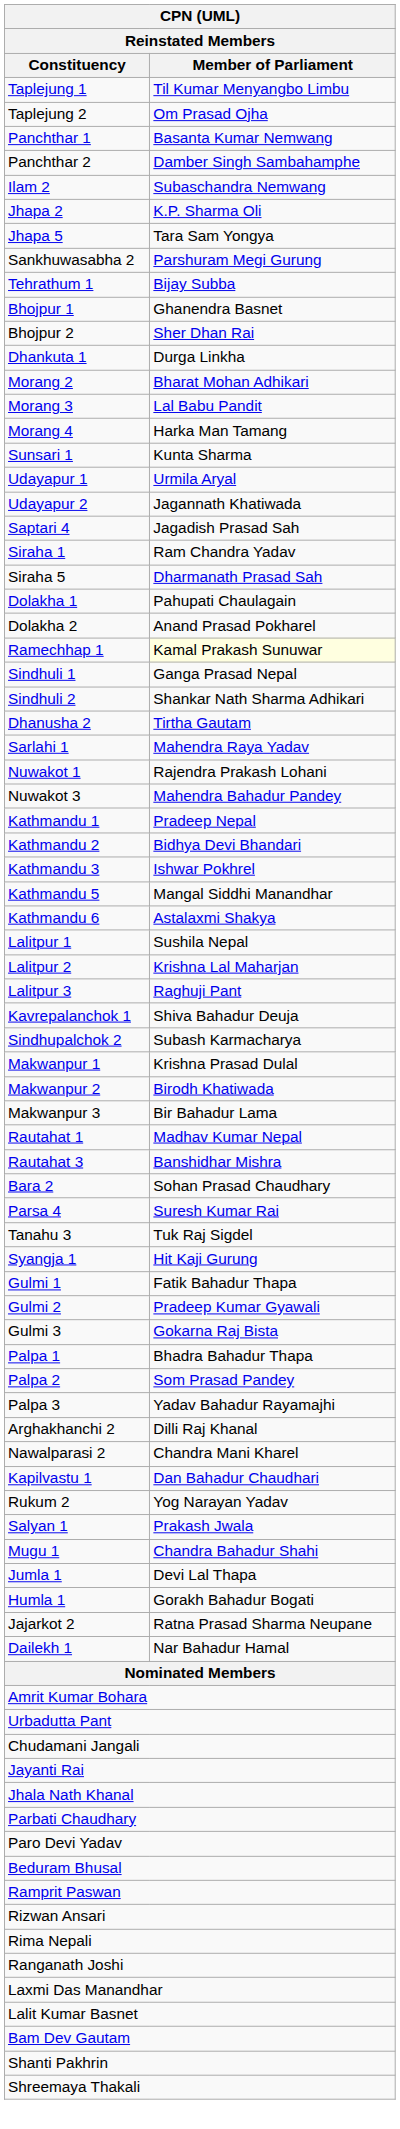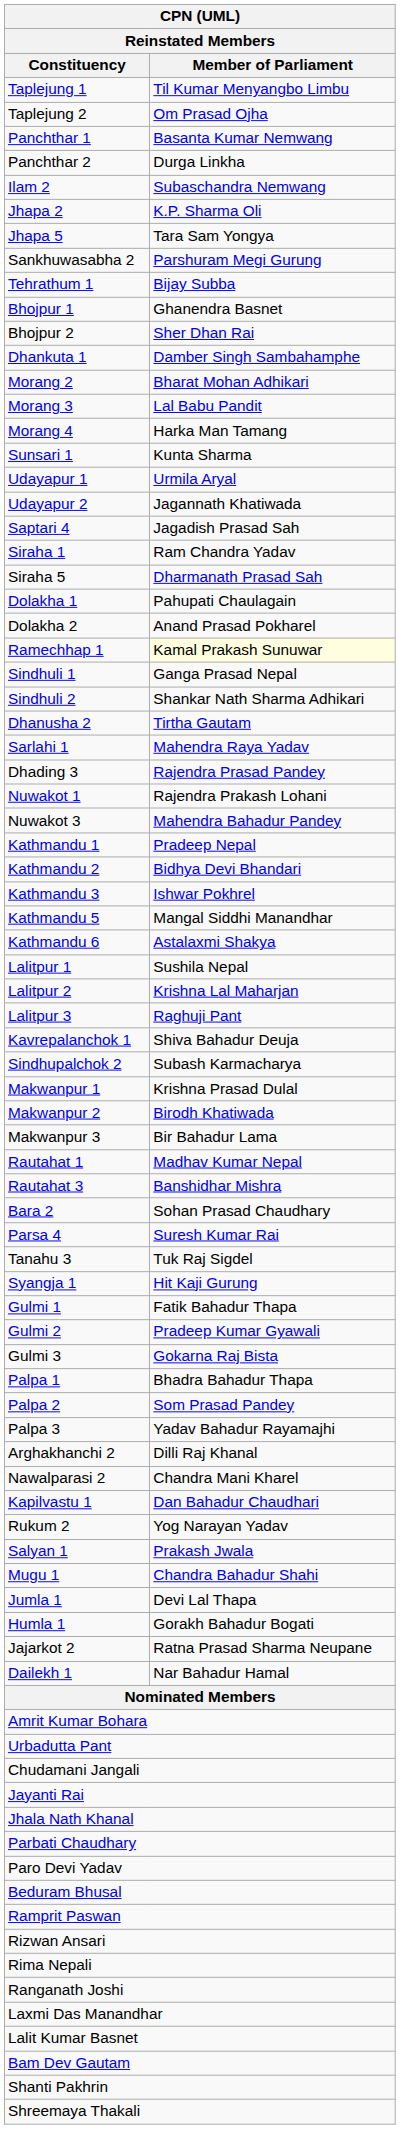(257, 162) Damber Singh Sambahamphe -> (199, 162) Durga Linkha
(199, 357) Durga Linkha -> (257, 357) Damber Singh Sambahamphe
+ row: (43, 771)
